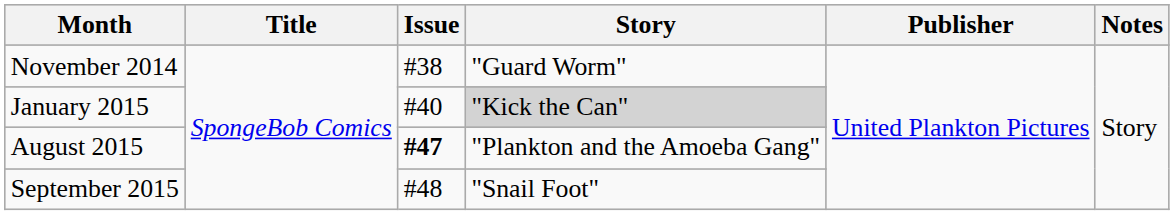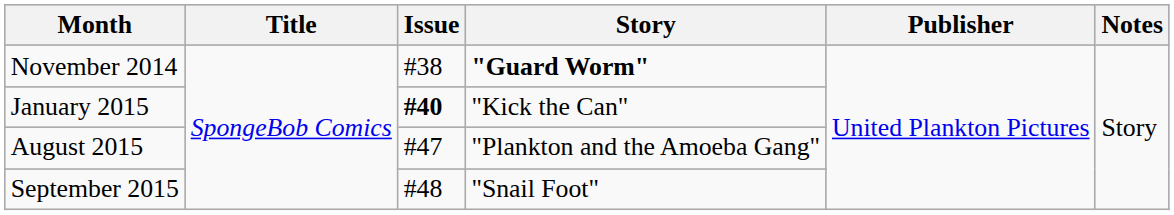(549, 65) normal -> (560, 65) bold
(423, 106) normal -> (423, 106) bold
(550, 106) lightgrey background -> (550, 106) no background
(423, 147) bold -> (423, 147) normal
